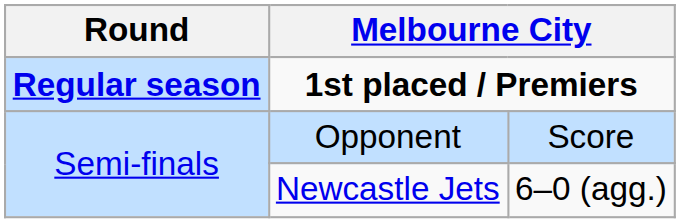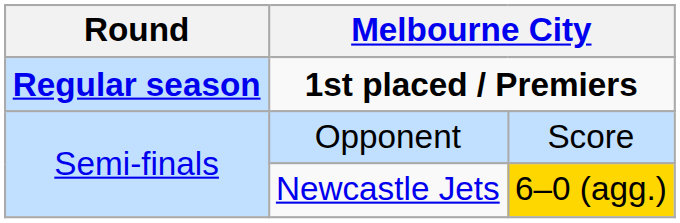(591, 189) no background -> (591, 189) gold background
